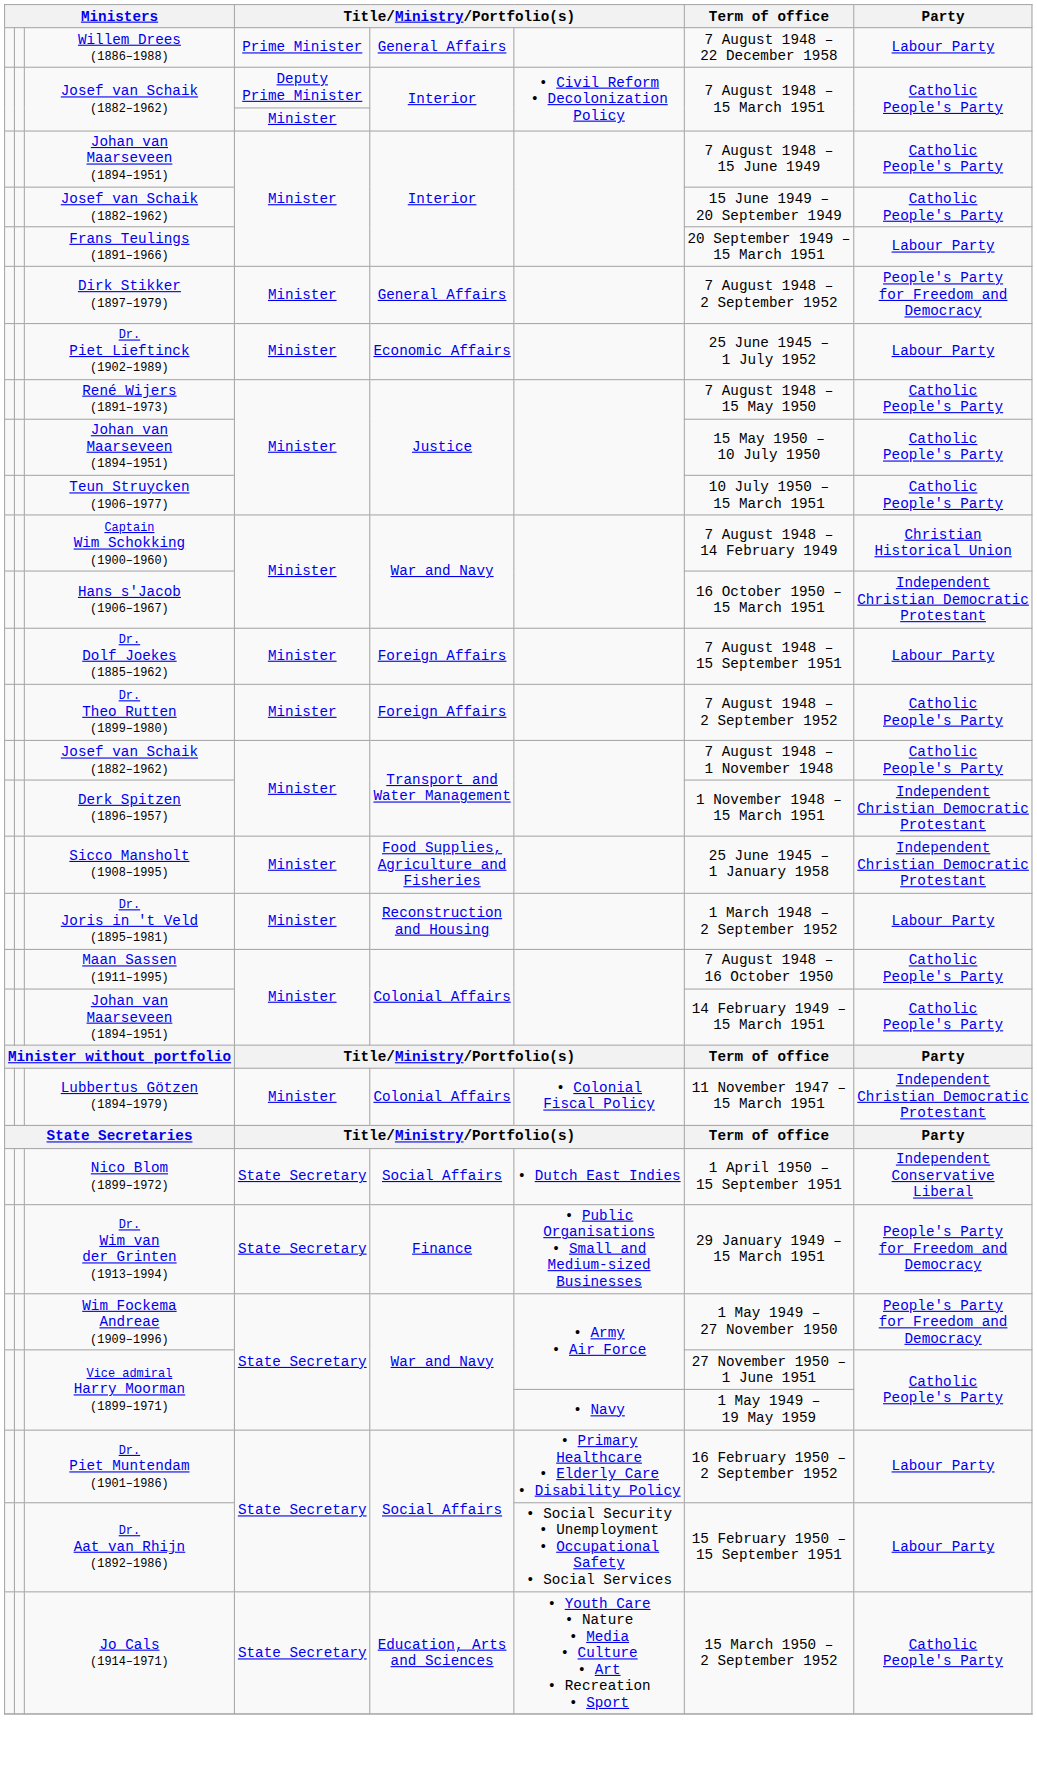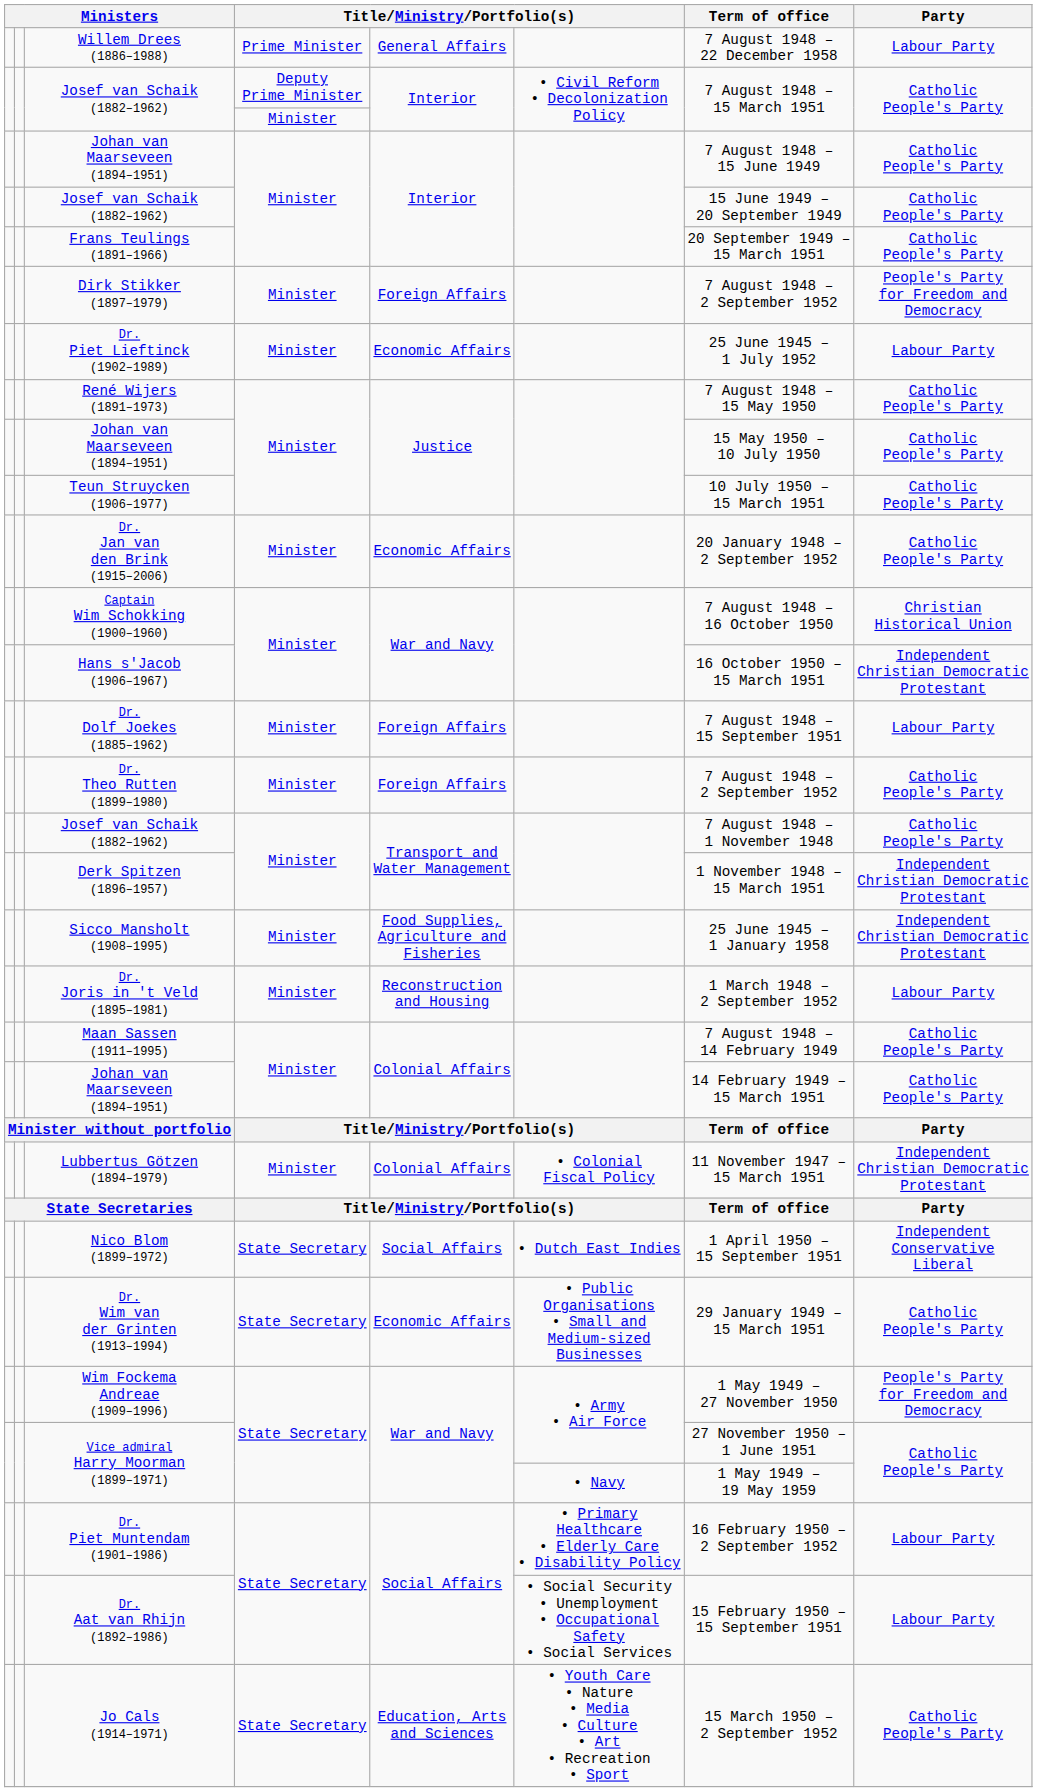(943, 247) Labour Party -> (943, 247) Catholic People's Party
(442, 295) General Affairs -> (442, 295) Foreign Affairs
+ row: (129, 552)
(769, 543) 7 August 1948 – 14 February 1949 -> (769, 616) 7 August 1948 – 16 October 1950
(769, 969) 7 August 1948 – 16 October 1950 -> (769, 1042) 7 August 1948 – 14 February 1949
(442, 1249) Finance -> (442, 1322) Economic Affairs
(943, 1249) People's Party for Freedom and Democracy -> (943, 1322) Catholic People's Party
